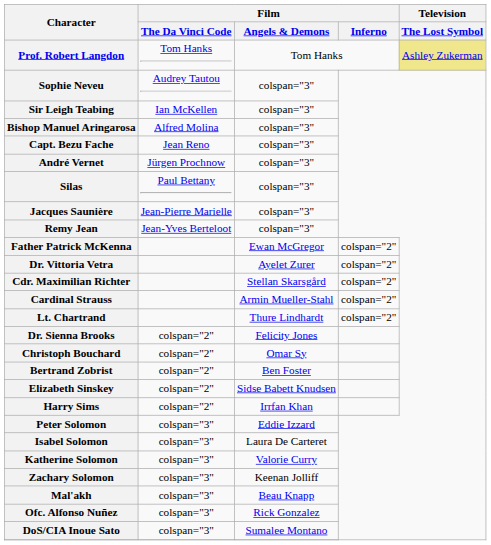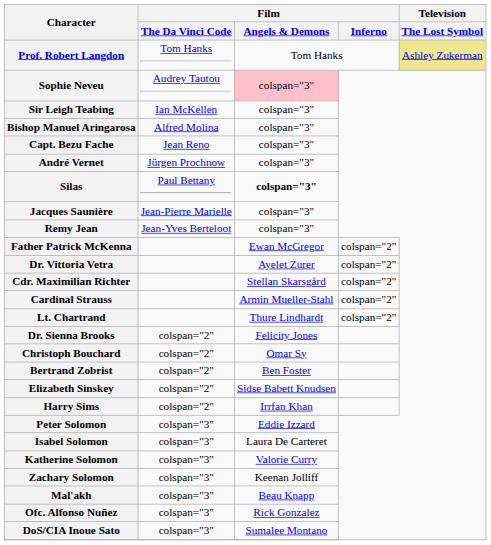(286, 85) no background -> (286, 85) pink background
(286, 186) normal -> (286, 186) bold
